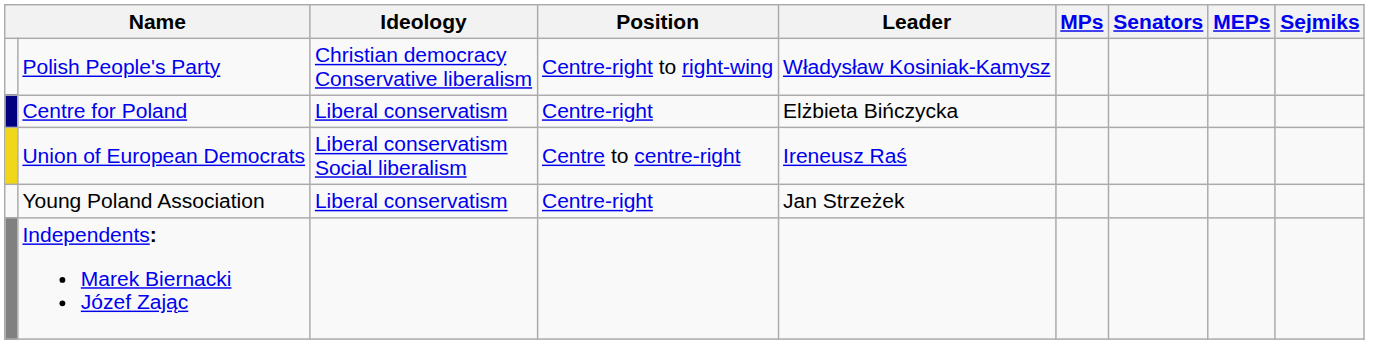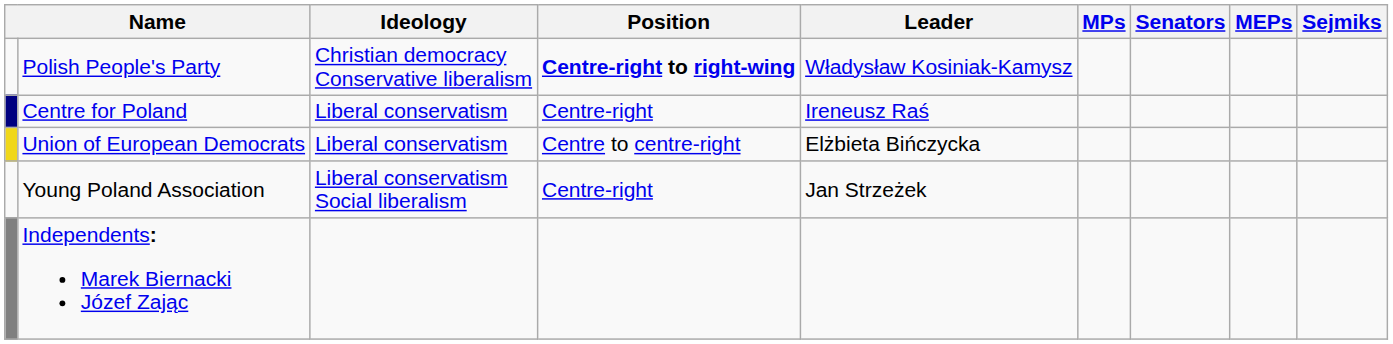(658, 67) normal -> (669, 67) bold
(871, 112) Elżbieta Bińczycka -> (867, 112) Ireneusz Raś
(411, 156) Liberal conservatism Social liberalism -> (411, 145) Liberal conservatism
(845, 156) Ireneusz Raś -> (893, 145) Elżbieta Bińczycka
(411, 201) Liberal conservatism -> (411, 190) Liberal conservatism Social liberalism
